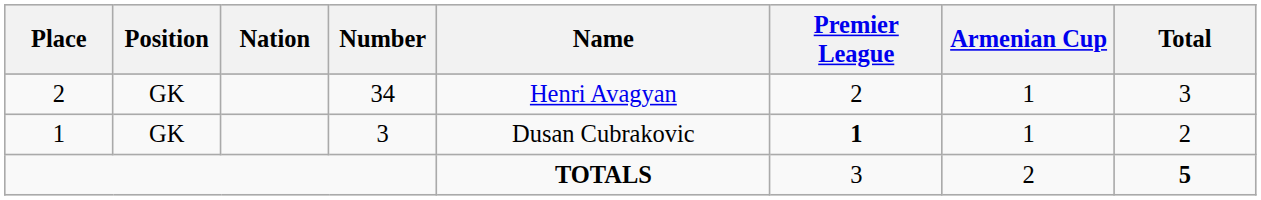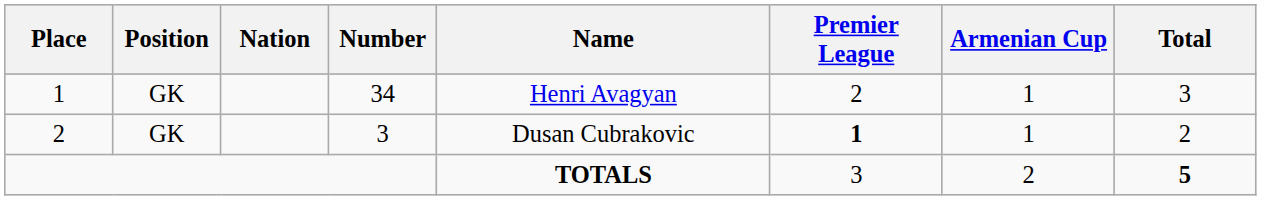(59, 94) 2 -> (59, 94) 1
(59, 134) 1 -> (59, 134) 2
